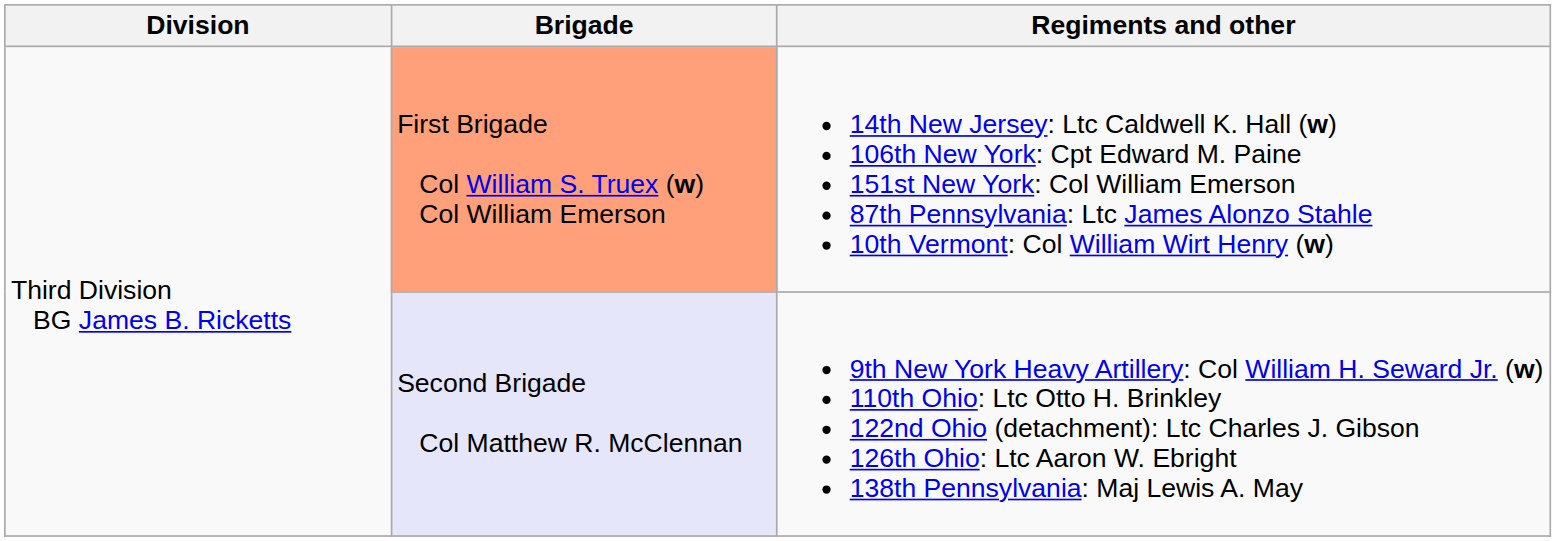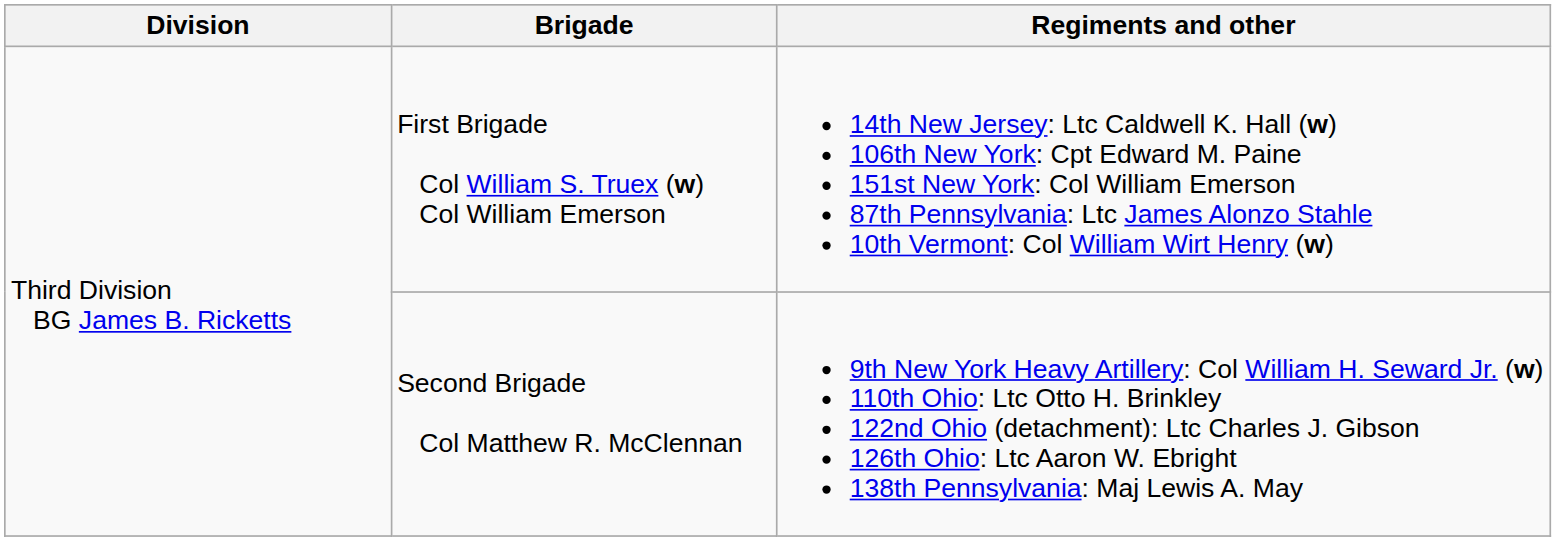(551, 168) lightsalmon background -> (551, 168) no background
(570, 413) lavender background -> (570, 413) no background
